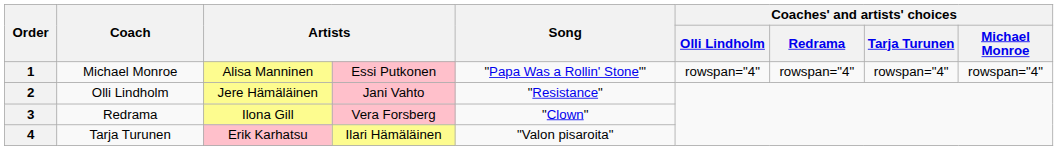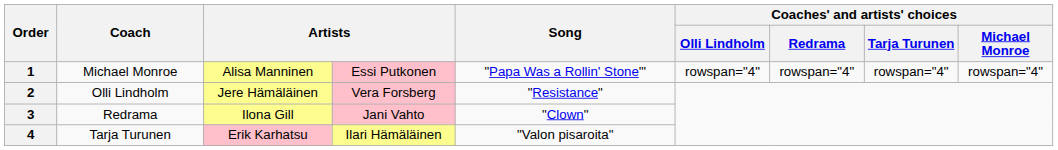(394, 93) Jani Vahto -> (394, 93) Vera Forsberg
(394, 114) Vera Forsberg -> (394, 114) Jani Vahto
